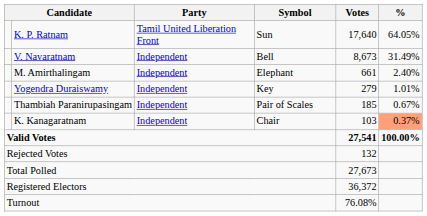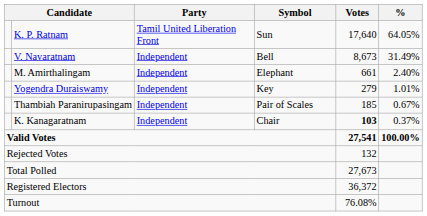(369, 121) normal -> (369, 121) bold
(406, 121) lightsalmon background -> (406, 121) no background
